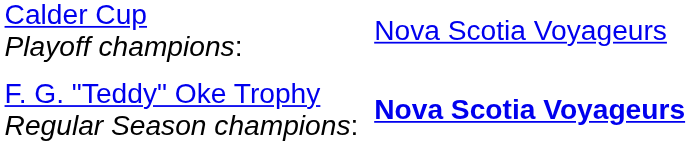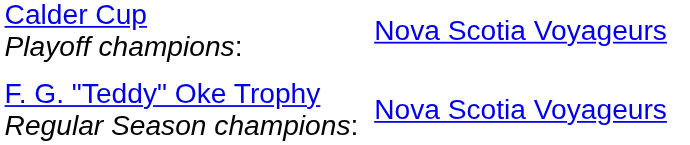(530, 110) bold -> (521, 110) normal
